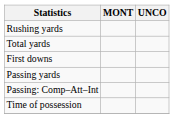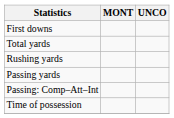rows swapped: (29, 59) <-> (35, 28)
